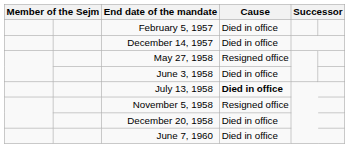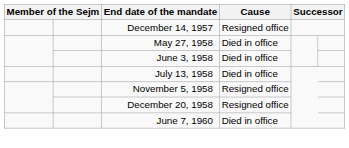- row: (176, 27)
(250, 43) Died in office -> (255, 27) Resigned office
(255, 58) Resigned office -> (250, 43) Died in office
(252, 89) bold -> (250, 74) normal
(250, 120) Died in office -> (255, 105) Resigned office
